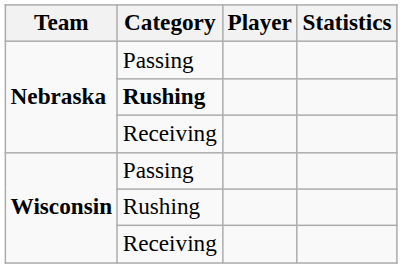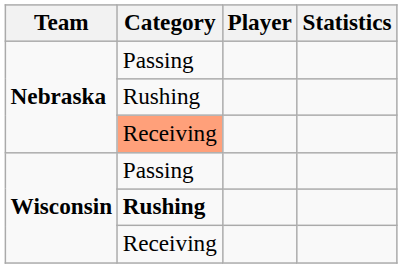(164, 96) bold -> (161, 96) normal
(170, 133) no background -> (170, 133) lightsalmon background
(161, 207) normal -> (164, 207) bold
